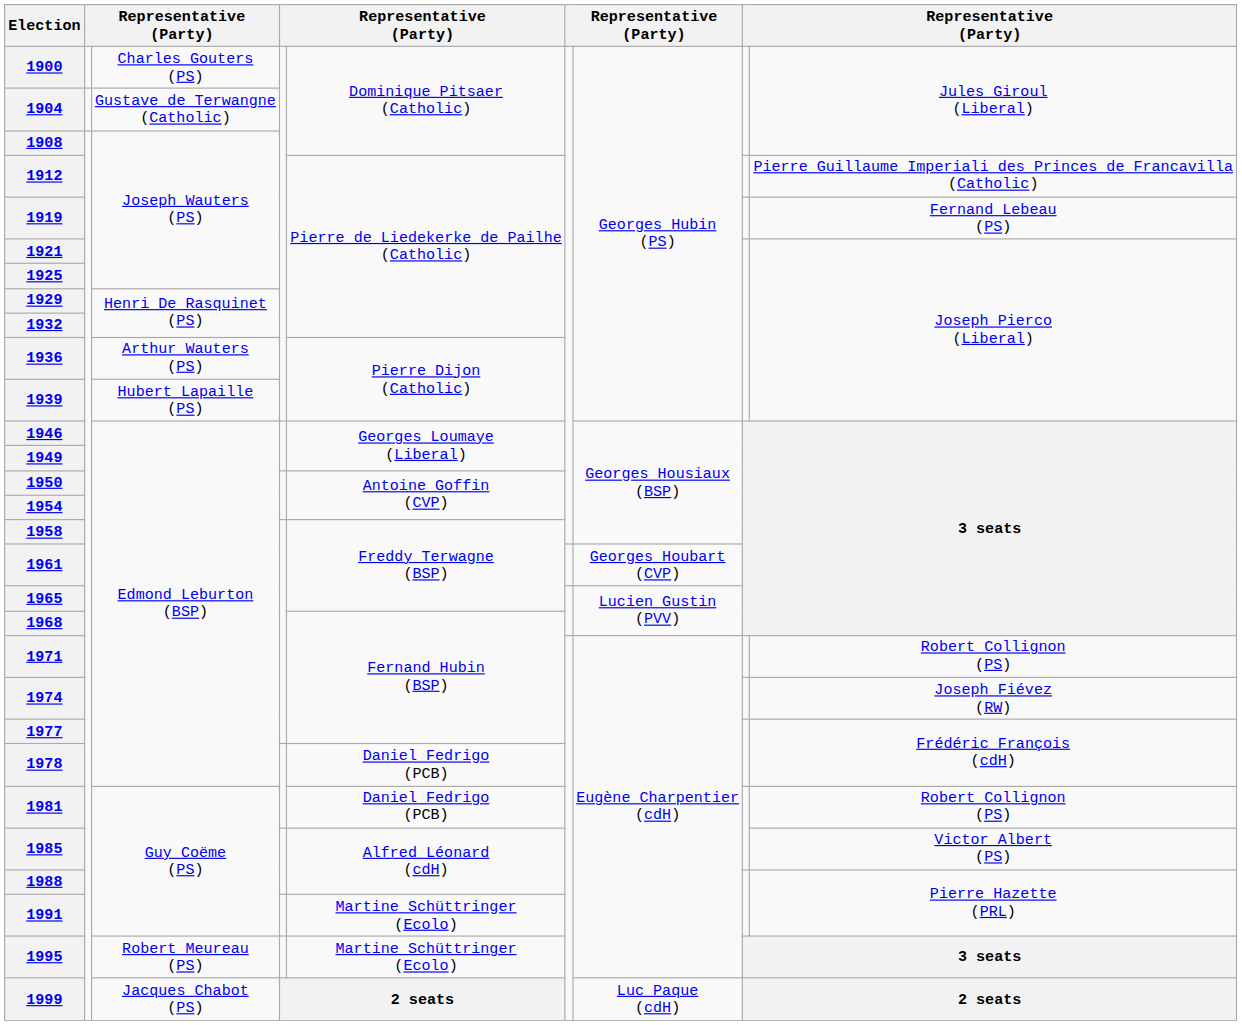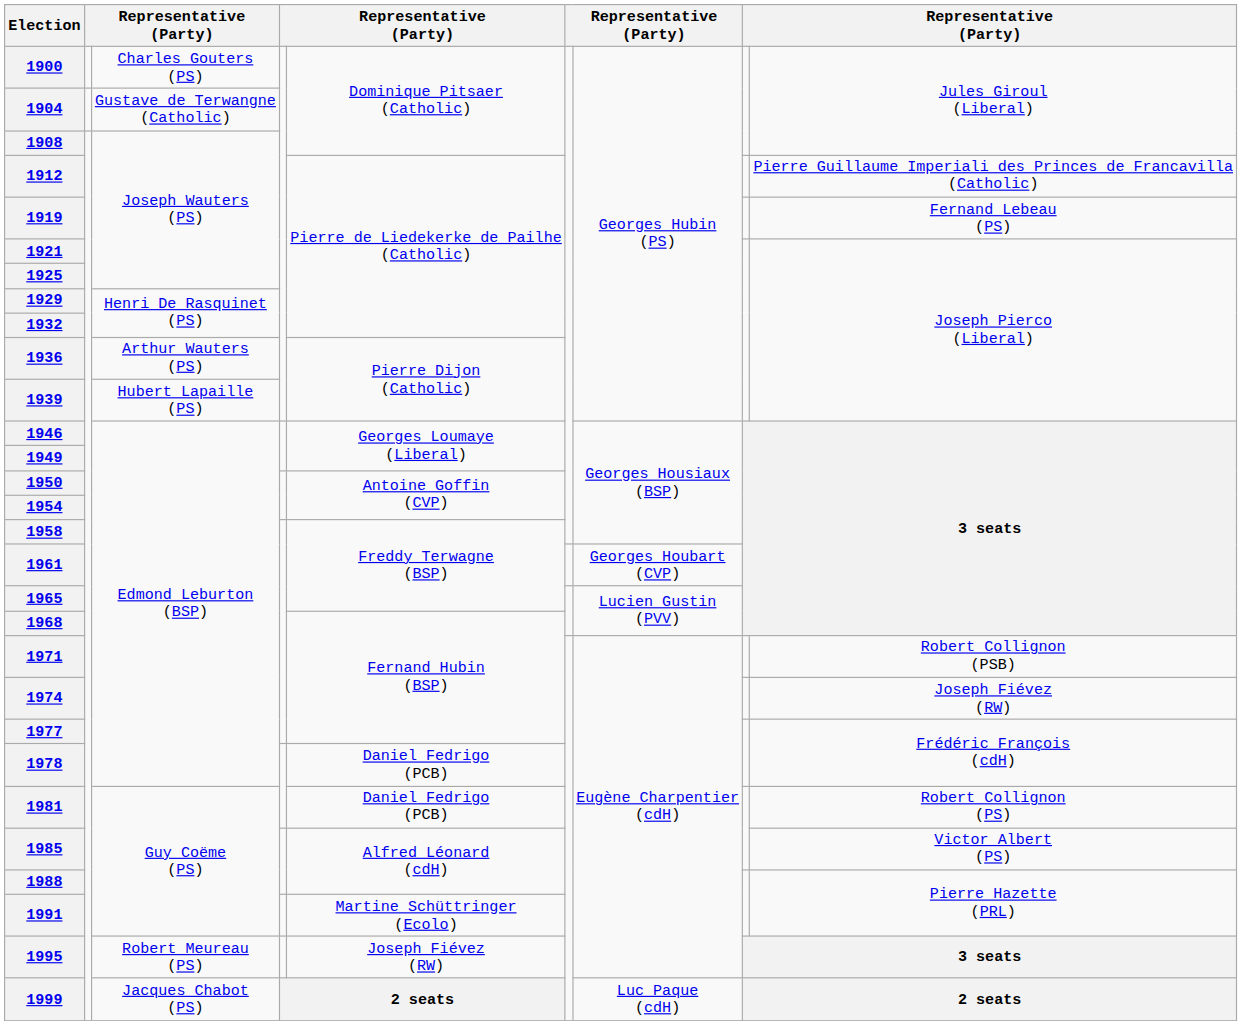(993, 656) Robert Collignon (PS) -> (993, 656) Robert Collignon (PSB)
(426, 957) Martine Schüttringer (Ecolo) -> (426, 957) Joseph Fiévez (RW)
